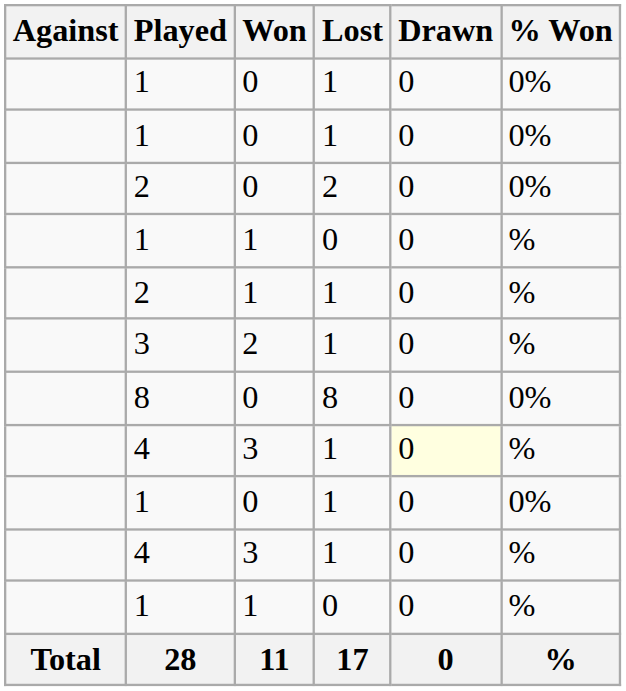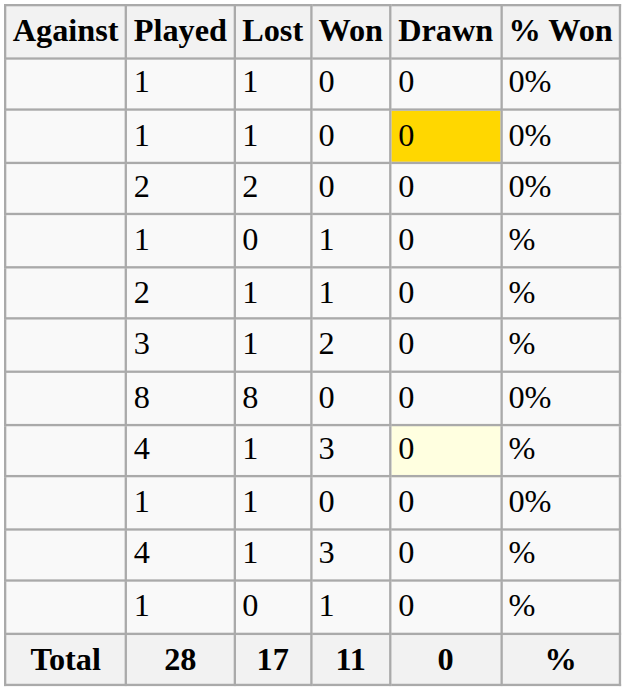columns swapped: (274, 30) <-> (352, 30)
(406, 135) no background -> (406, 135) gold background
